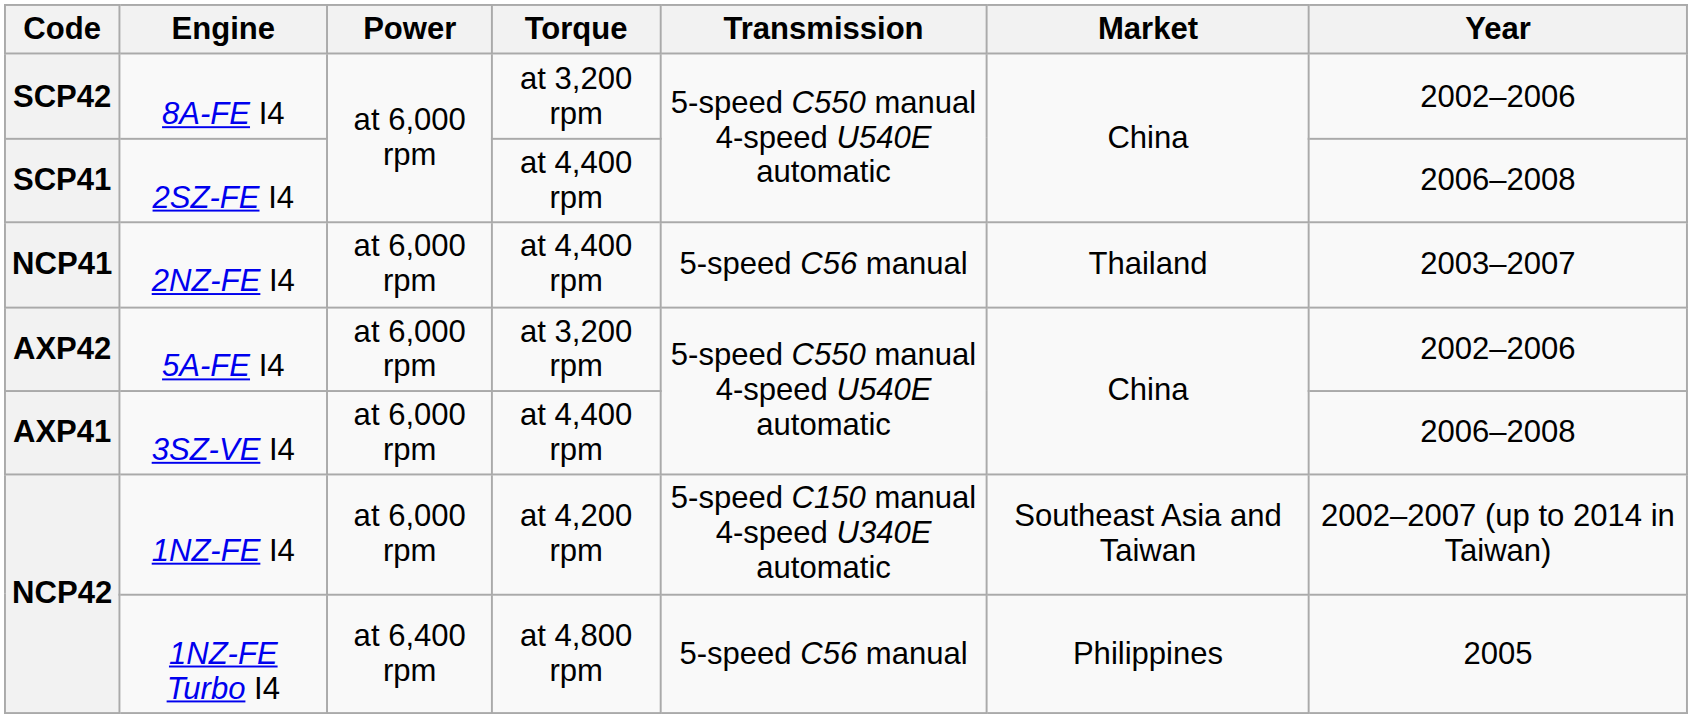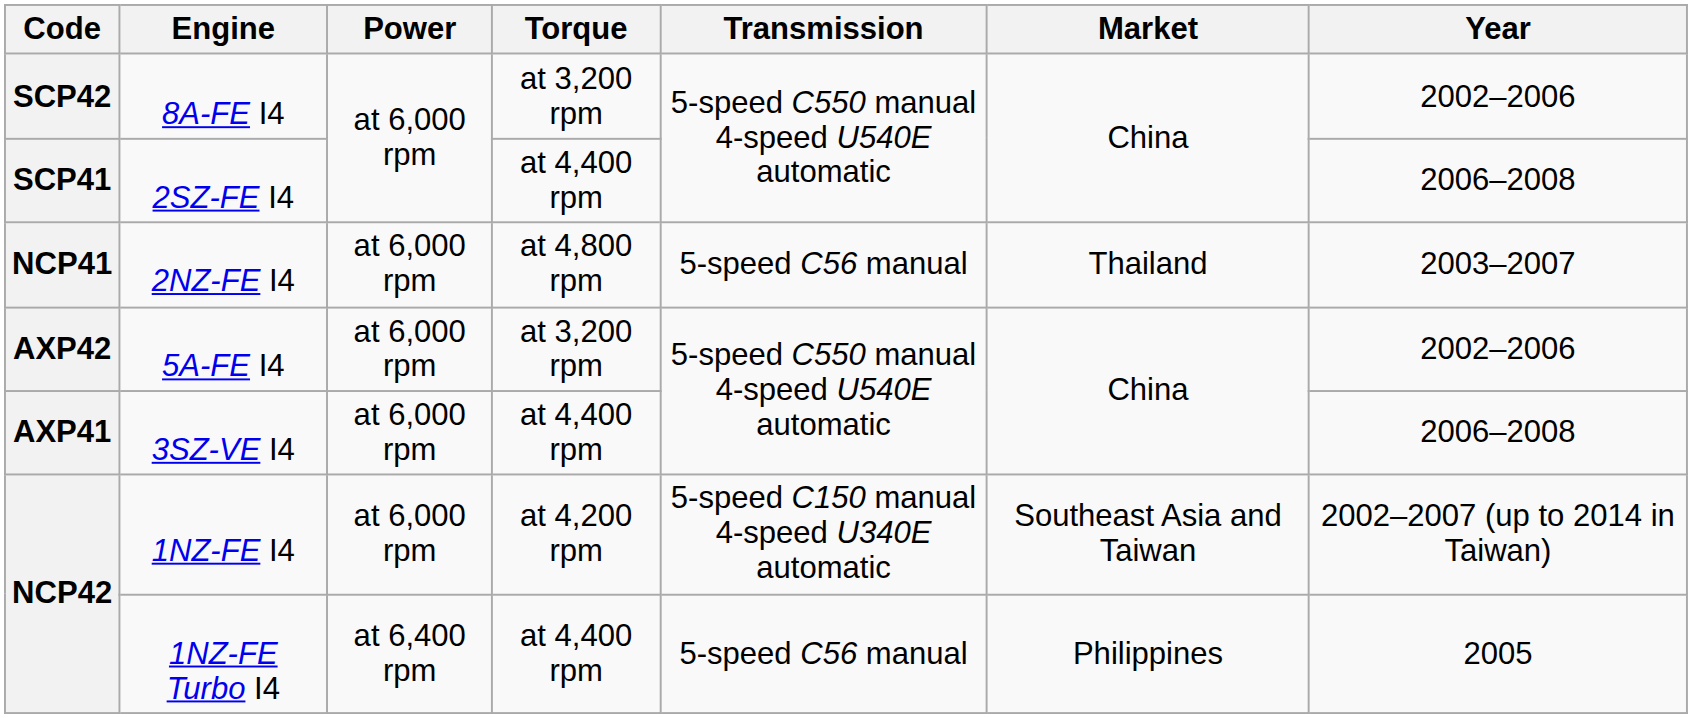(576, 264) at 4,400 rpm -> (576, 264) at 4,800 rpm
(576, 653) at 4,800 rpm -> (576, 653) at 4,400 rpm
